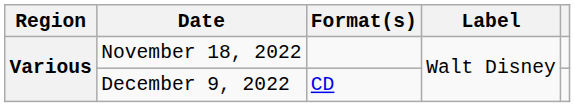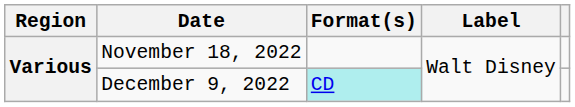(323, 85) no background -> (323, 85) paleturquoise background
